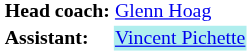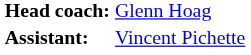(180, 38) paleturquoise background -> (180, 38) no background
